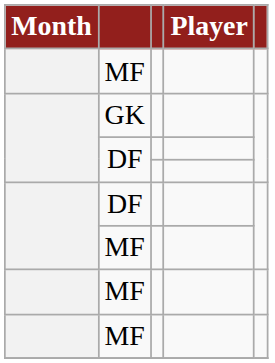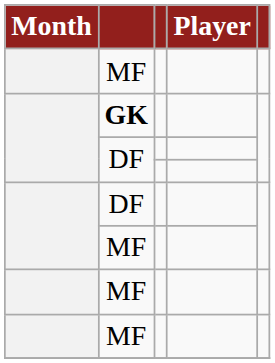(125, 114) normal -> (126, 114) bold
